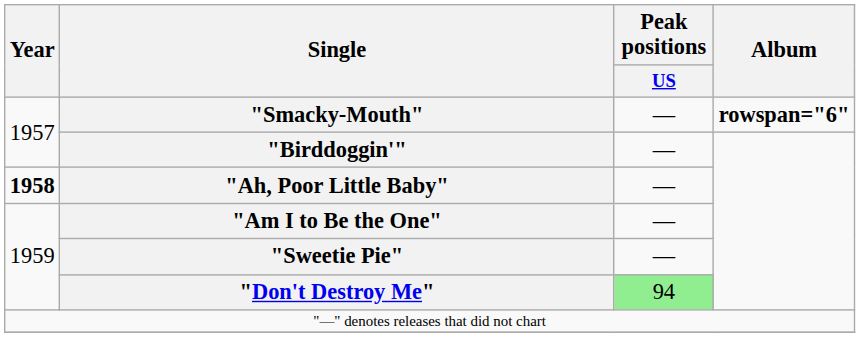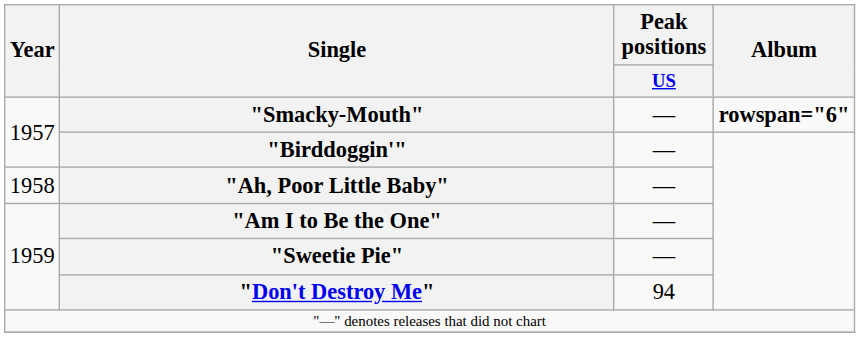(32, 185) bold -> (32, 185) normal
(664, 291) lightgreen background -> (664, 291) no background
